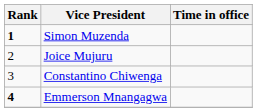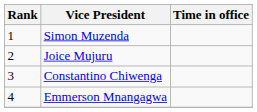(11, 35) bold -> (11, 35) normal
(11, 96) bold -> (11, 96) normal
